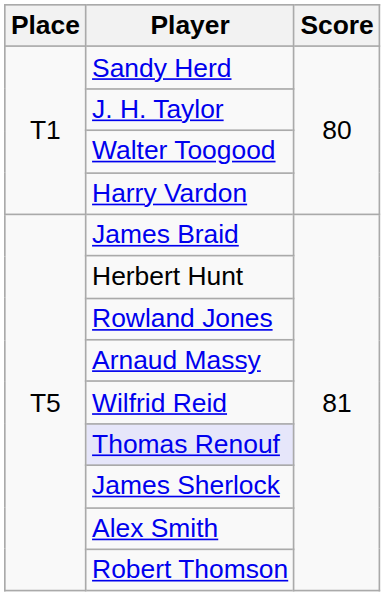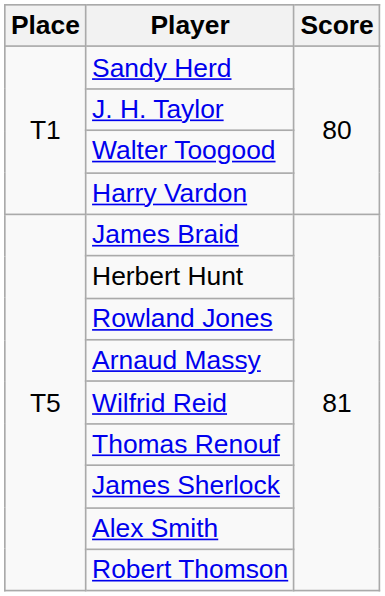(186, 444) lavender background -> (186, 444) no background
